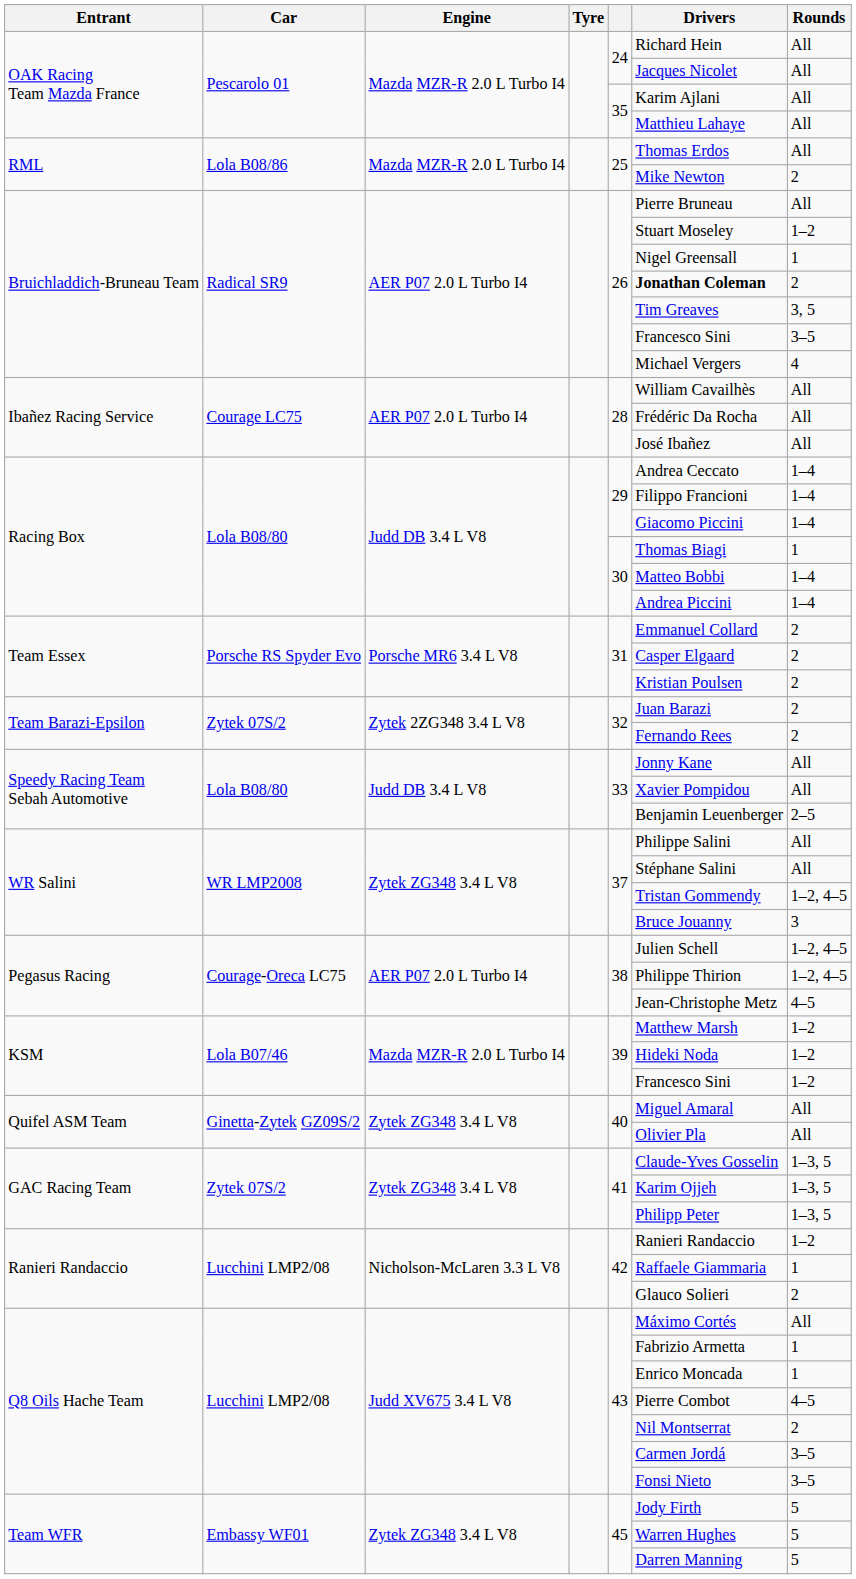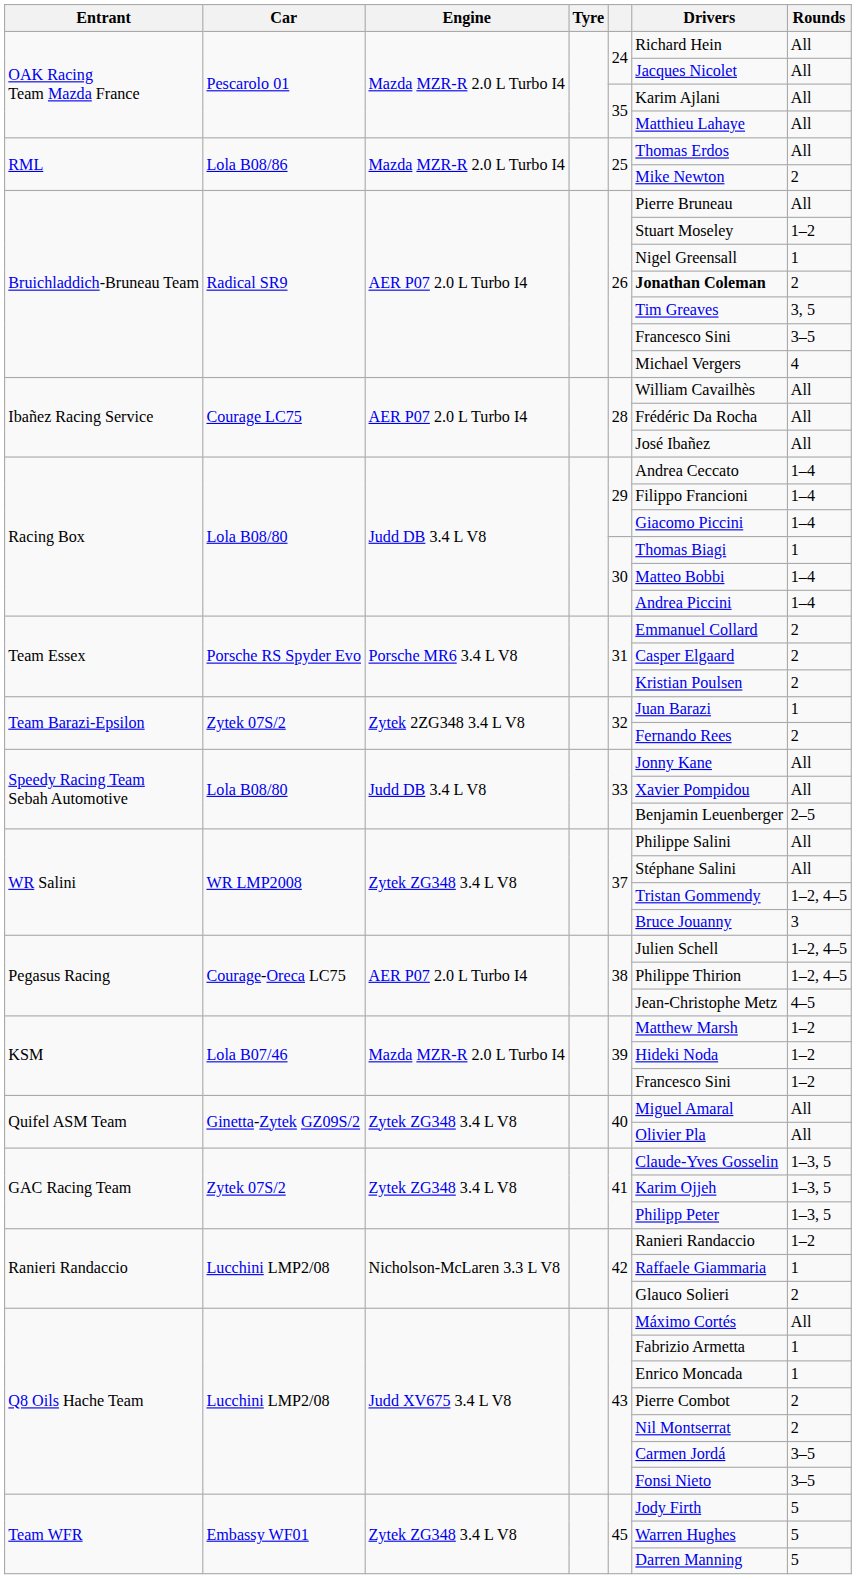(795, 709) 2 -> (795, 709) 1
(803, 1401) 4–5 -> (795, 1401) 2
